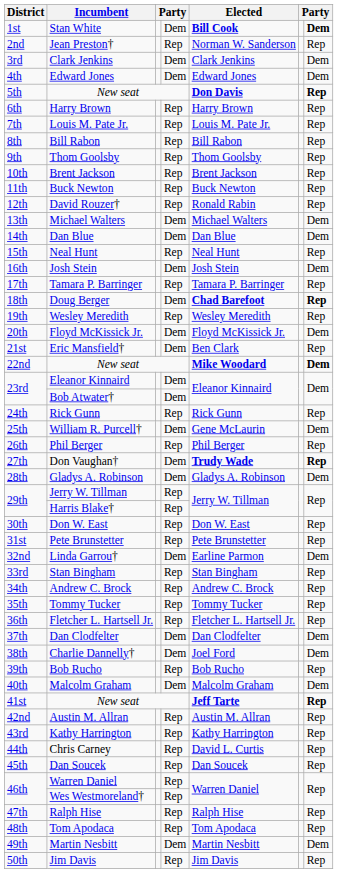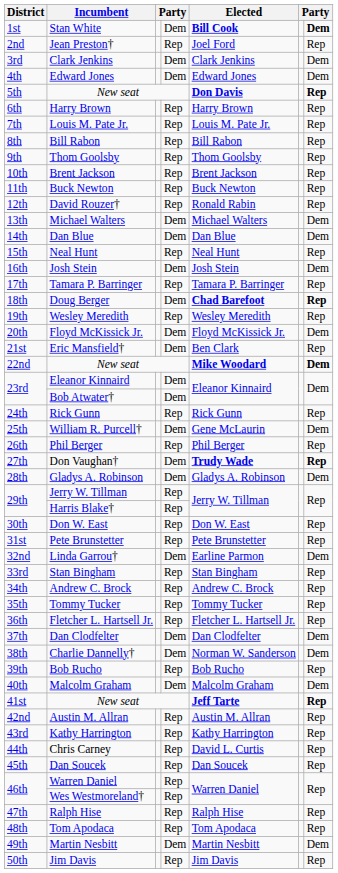(244, 44) Norman W. Sanderson -> (213, 44) Joel Ford
(213, 652) Joel Ford -> (244, 652) Norman W. Sanderson
